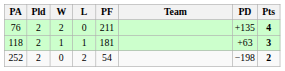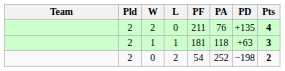columns swapped: (175, 12) <-> (16, 12)
